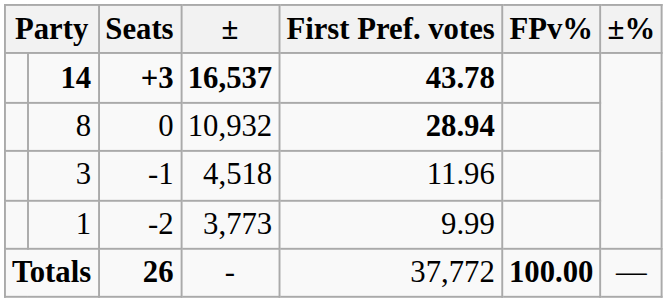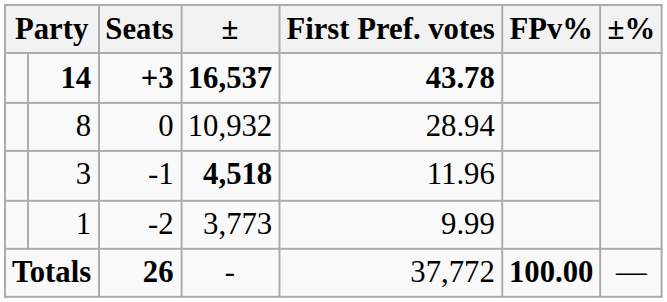(460, 126) bold -> (460, 126) normal
(238, 175) normal -> (238, 175) bold
